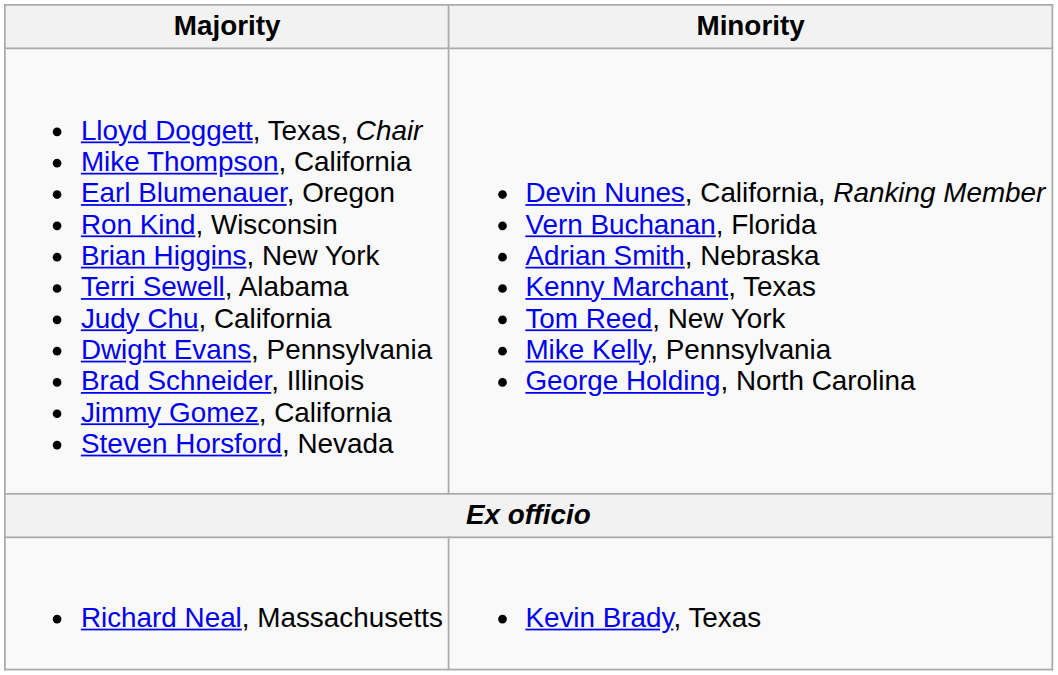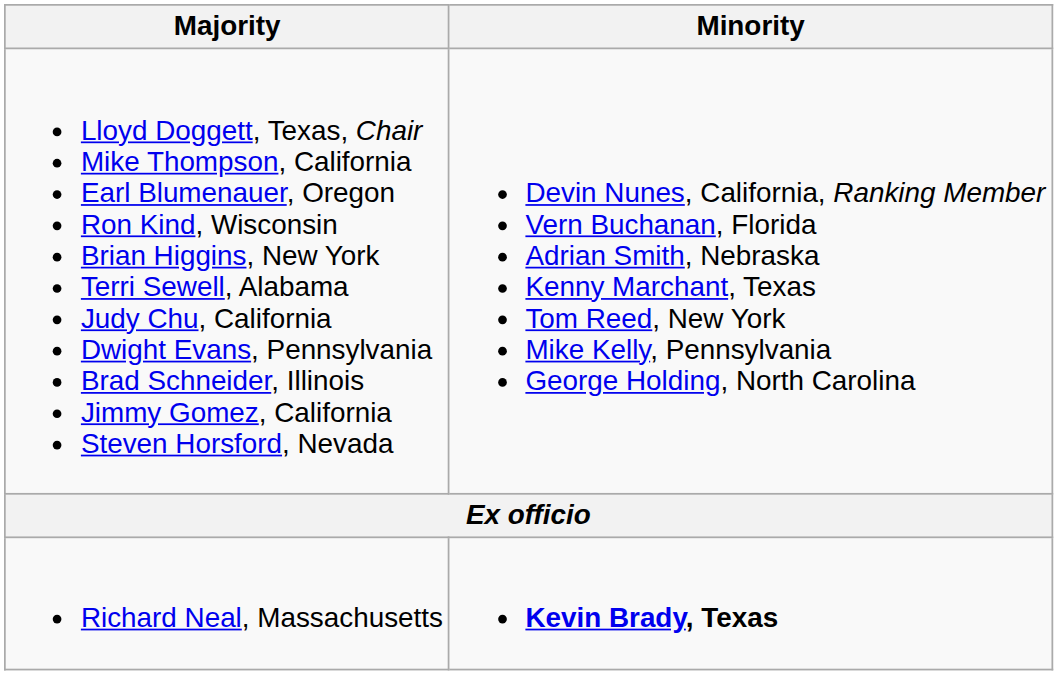(751, 619) normal -> (751, 619) bold
